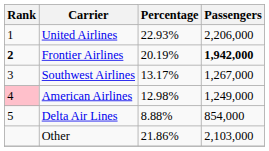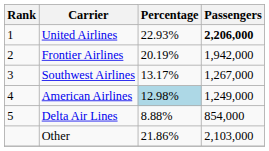(229, 35) normal -> (229, 35) bold
(10, 55) bold -> (10, 55) normal
(229, 55) bold -> (229, 55) normal
(10, 96) pink background -> (10, 96) no background
(160, 96) no background -> (160, 96) lightblue background
